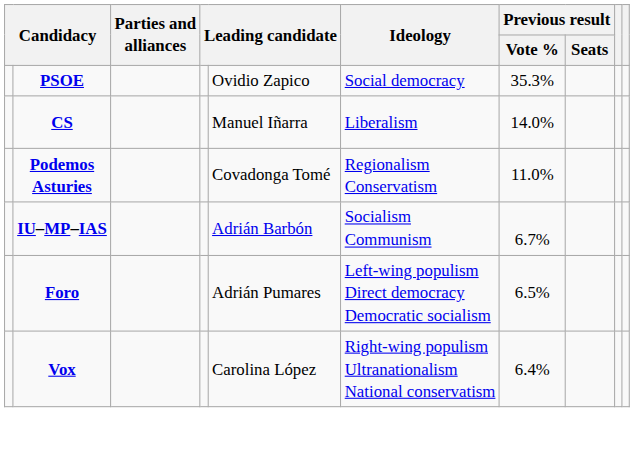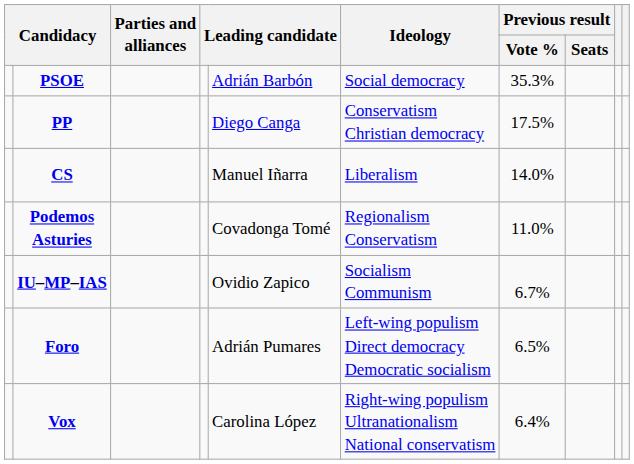(261, 80) Ovidio Zapico -> (262, 80) Adrián Barbón
+ row: (62, 122)
(262, 228) Adrián Barbón -> (261, 281) Ovidio Zapico
